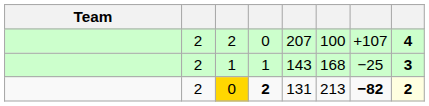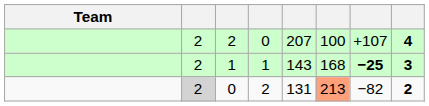(370, 65) normal -> (370, 65) bold
(198, 89) no background -> (198, 89) lightgrey background
(232, 89) gold background -> (232, 89) no background
(265, 89) bold -> (265, 89) normal
(333, 89) no background -> (333, 89) lightsalmon background
(370, 89) bold -> (370, 89) normal
(408, 89) lightyellow background -> (408, 89) no background
